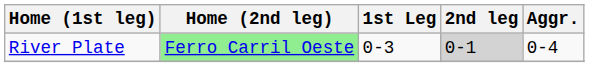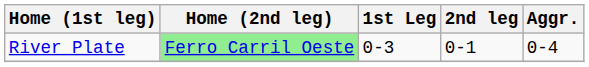(460, 48) lightgrey background -> (460, 48) no background
